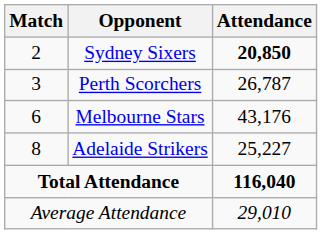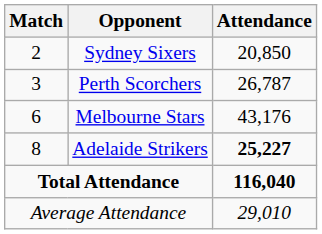(264, 52) bold -> (264, 52) normal
(264, 149) normal -> (264, 149) bold
